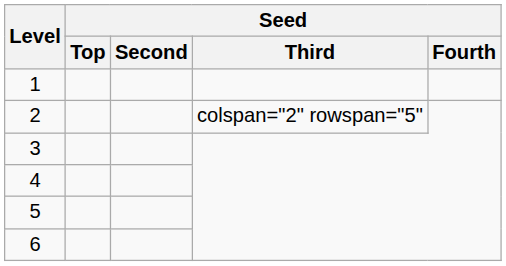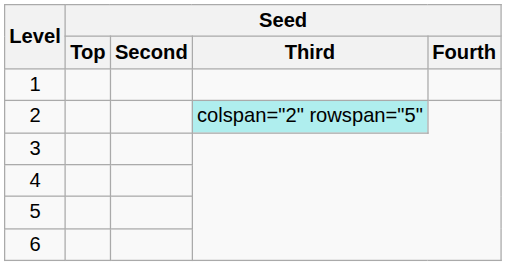(310, 116) no background -> (310, 116) paleturquoise background
